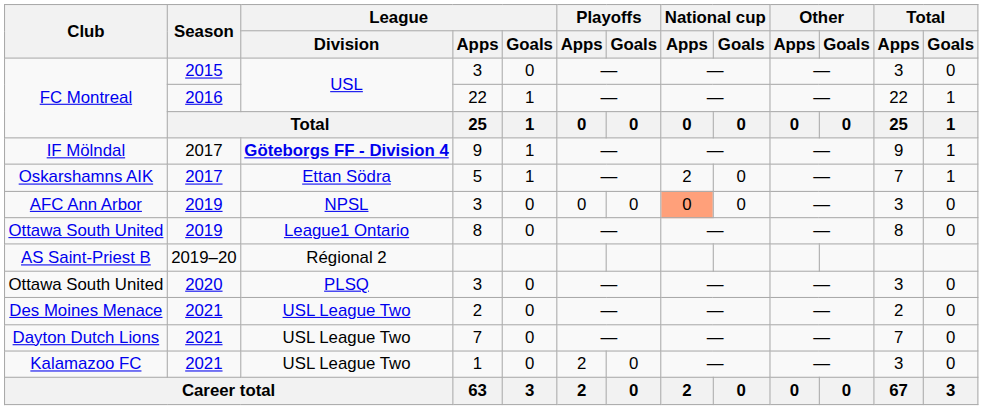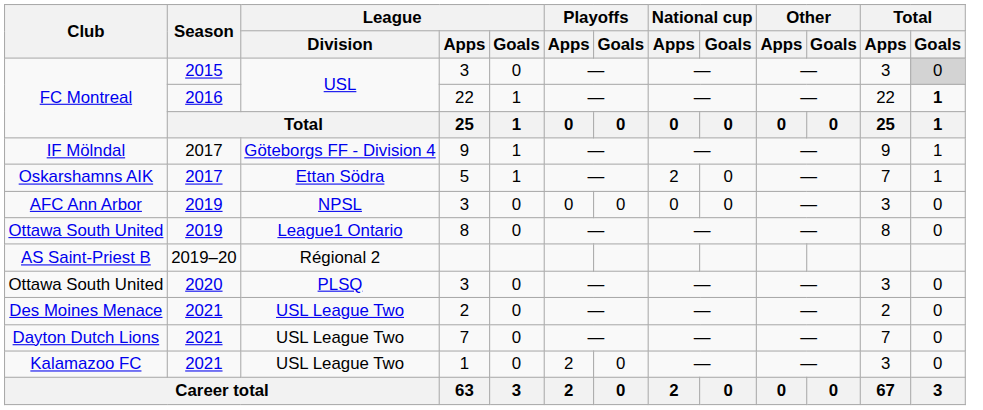(951, 71) no background -> (938, 71) lightgrey background
(951, 97) normal -> (938, 97) bold
(347, 151) bold -> (340, 151) normal
(687, 204) lightsalmon background -> (674, 204) no background
